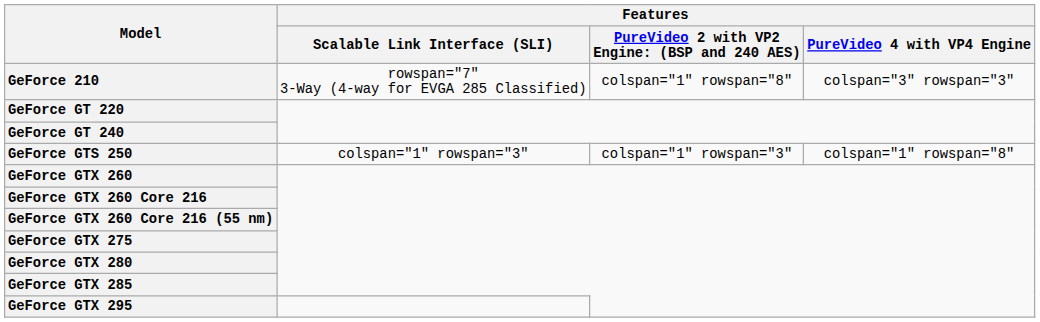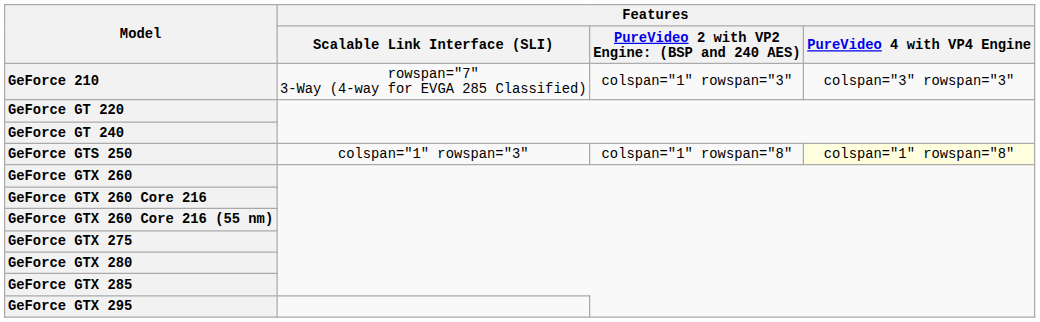(697, 82) colspan="1" rowspan="8" -> (697, 82) colspan="1" rowspan="3"
(697, 154) colspan="1" rowspan="3" -> (697, 154) colspan="1" rowspan="8"
(919, 154) no background -> (919, 154) lightyellow background
